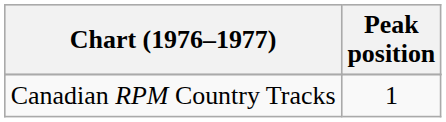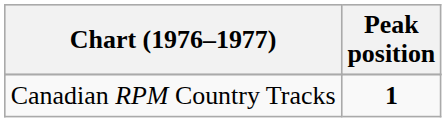(391, 95) normal -> (391, 95) bold
